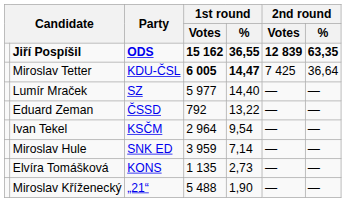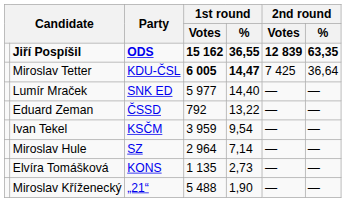(135, 91) SZ -> (150, 91) SNK ED
(201, 129) 2 964 -> (201, 129) 3 959
(150, 149) SNK ED -> (135, 149) SZ
(201, 149) 3 959 -> (201, 149) 2 964
